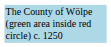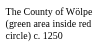(49, 24) lightblue background -> (49, 24) no background
